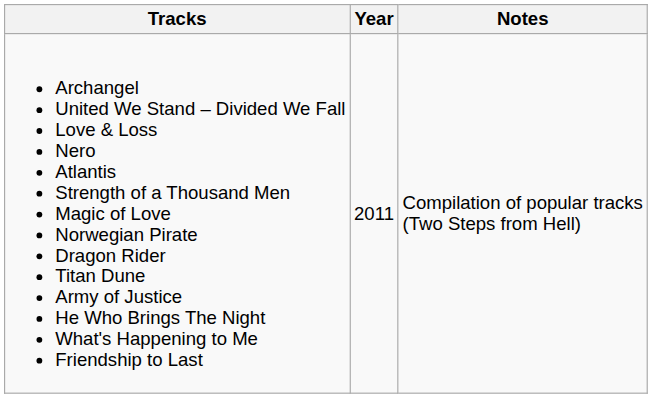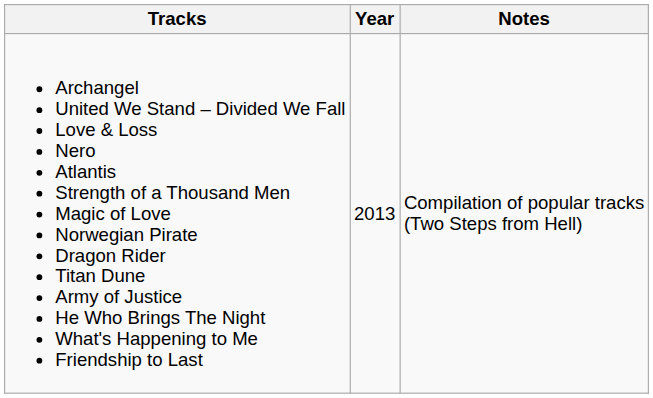(374, 213) 2011 -> (375, 213) 2013
